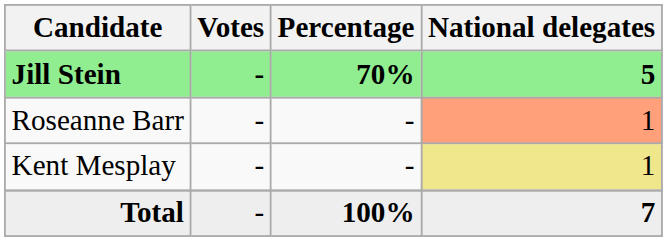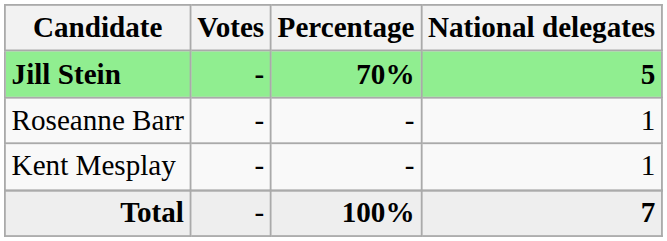(648, 119) lightsalmon background -> (648, 119) no background
(648, 166) khaki background -> (648, 166) no background
